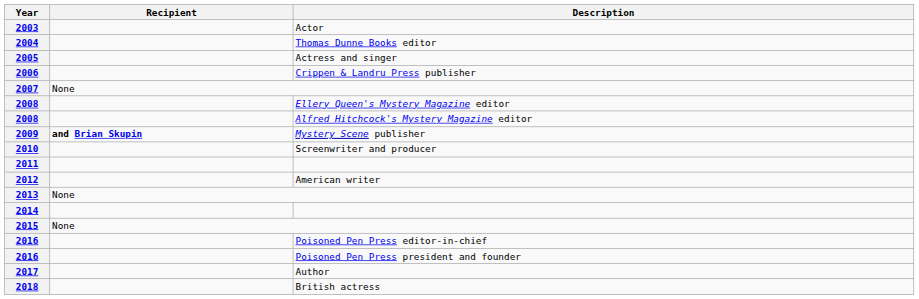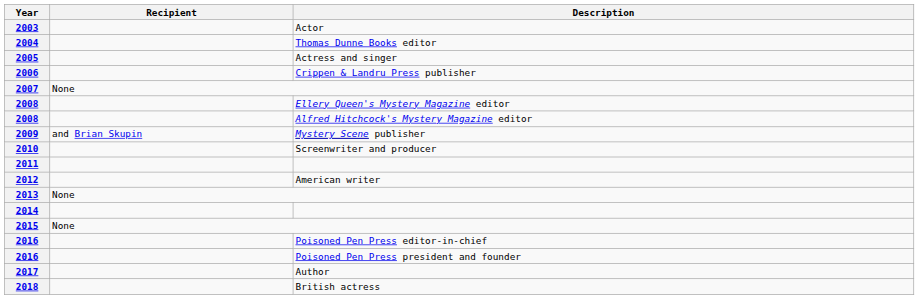(97, 134) bold -> (97, 134) normal
